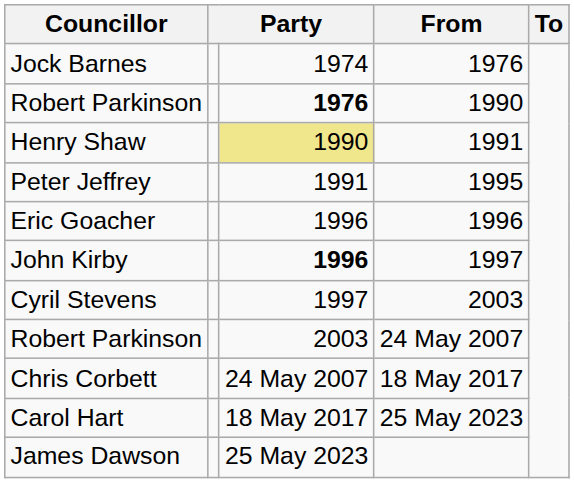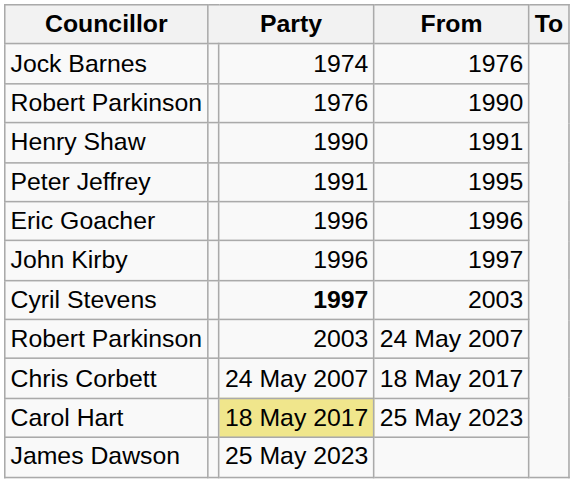(341, 102) bold -> (341, 102) normal
(341, 142) khaki background -> (341, 142) no background
(341, 260) bold -> (341, 260) normal
(341, 299) normal -> (341, 299) bold
(297, 417) no background -> (297, 417) khaki background
